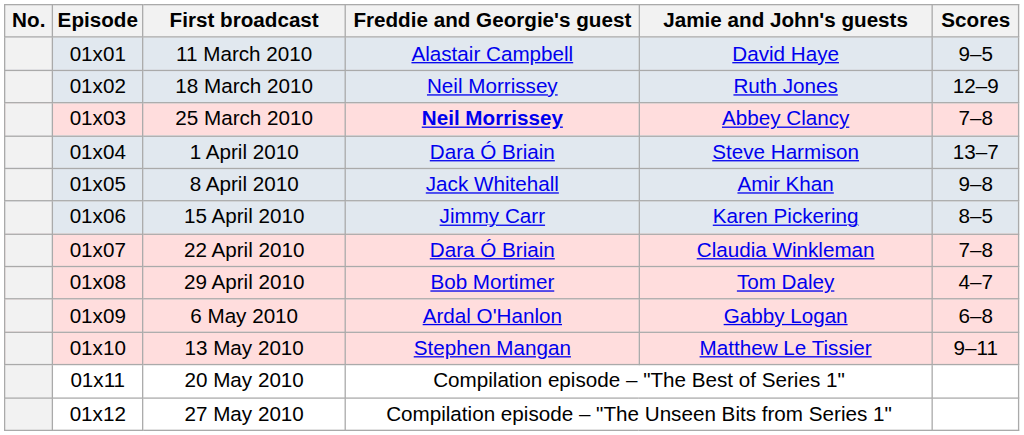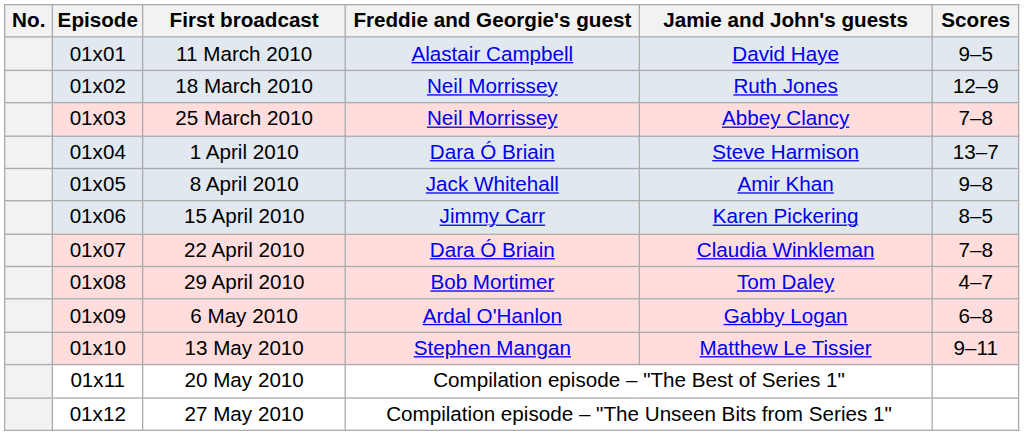(492, 119) bold -> (492, 119) normal
